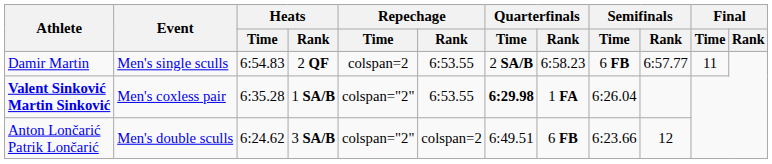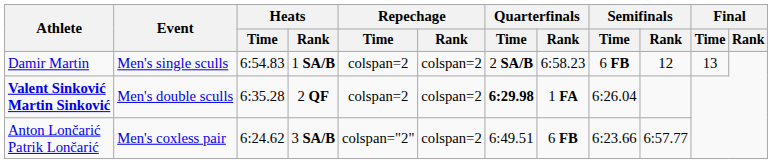(313, 64) 2 QF -> (313, 64) 1 SA/B
(452, 64) 6:53.55 -> (452, 64) colspan=2
(666, 64) 6:57.77 -> (666, 64) 12
(710, 64) 11 -> (710, 64) 13
(172, 97) Men's coxless pair -> (175, 97) Men's double sculls
(313, 97) 1 SA/B -> (313, 97) 2 QF
(378, 97) colspan="2" -> (378, 97) colspan=2
(452, 97) 6:53.55 -> (452, 97) colspan=2
(175, 138) Men's double sculls -> (172, 138) Men's coxless pair
(666, 138) 12 -> (666, 138) 6:57.77
